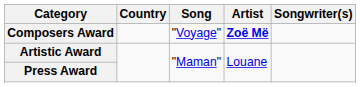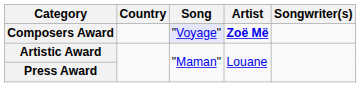(196, 33) no background -> (196, 33) lavender background
